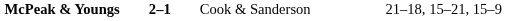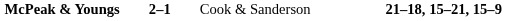(444, 9) normal -> (444, 9) bold
